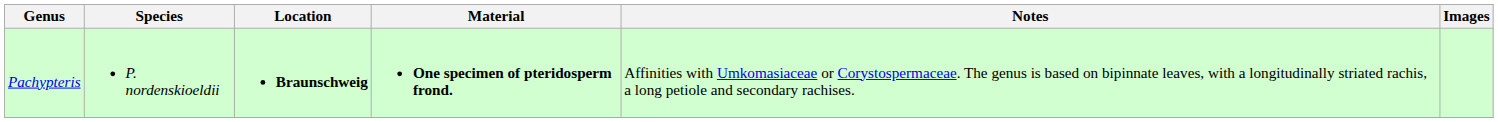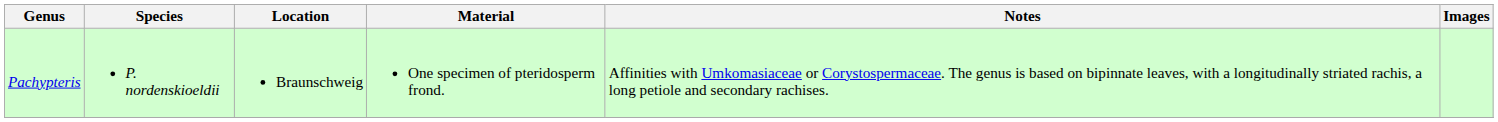(303, 81) bold -> (301, 81) normal
(496, 81) bold -> (486, 81) normal
